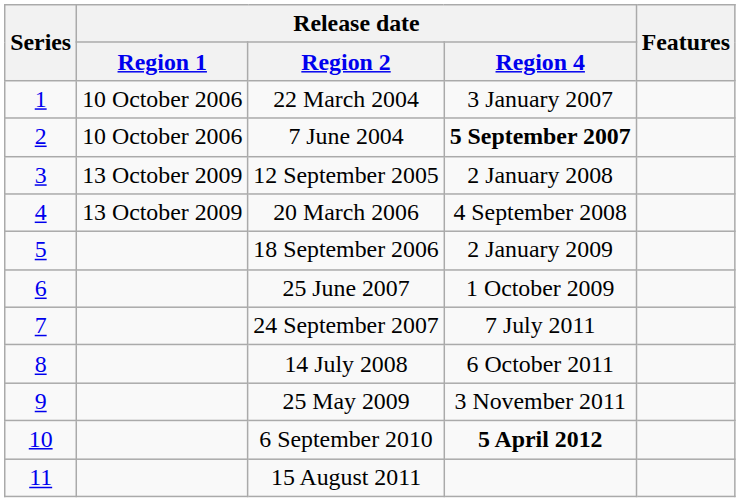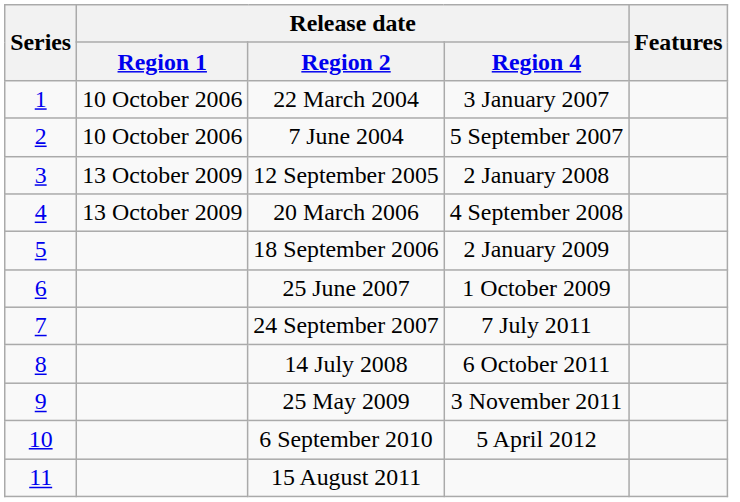(540, 136) bold -> (536, 136) normal
(540, 439) bold -> (536, 439) normal
